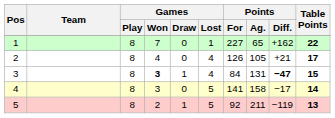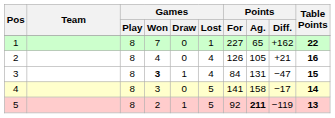(313, 58) 17 -> (313, 58) 16
(282, 74) bold -> (282, 74) normal
(258, 105) normal -> (258, 105) bold
